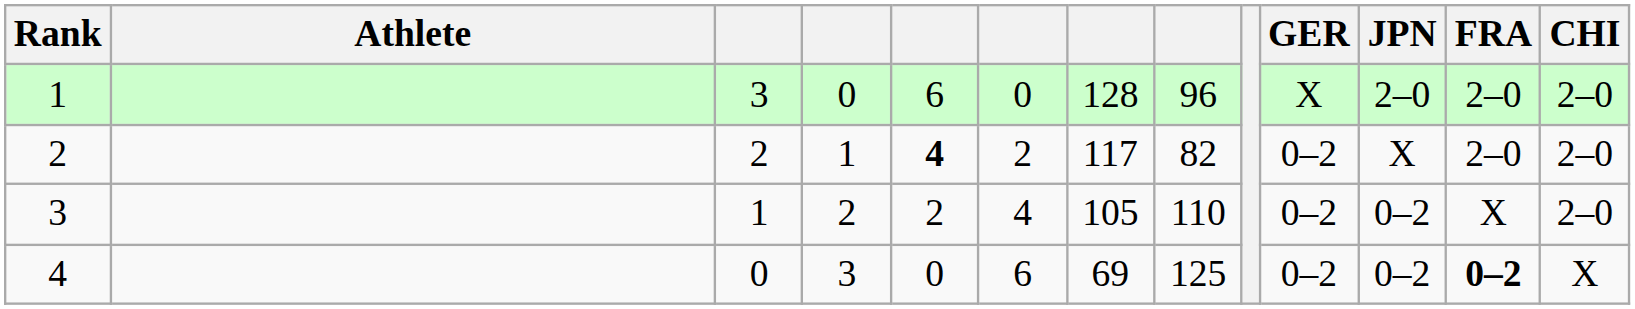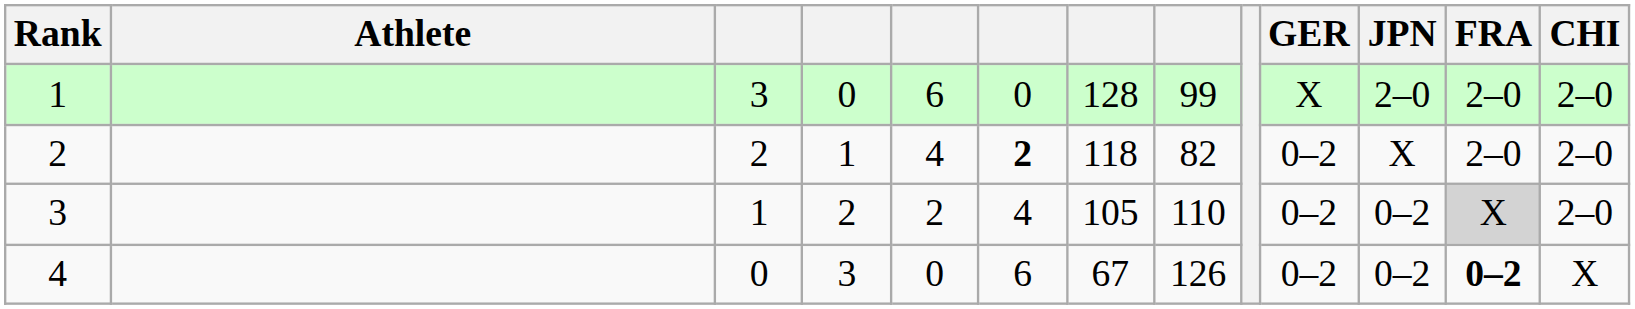(1198, 93) 96 -> (1198, 93) 99
(935, 153) bold -> (935, 153) normal
(1023, 153) normal -> (1023, 153) bold
(1110, 153) 117 -> (1110, 153) 118
(1493, 213) no background -> (1493, 213) lightgrey background
(1110, 272) 69 -> (1110, 272) 67
(1198, 272) 125 -> (1198, 272) 126
